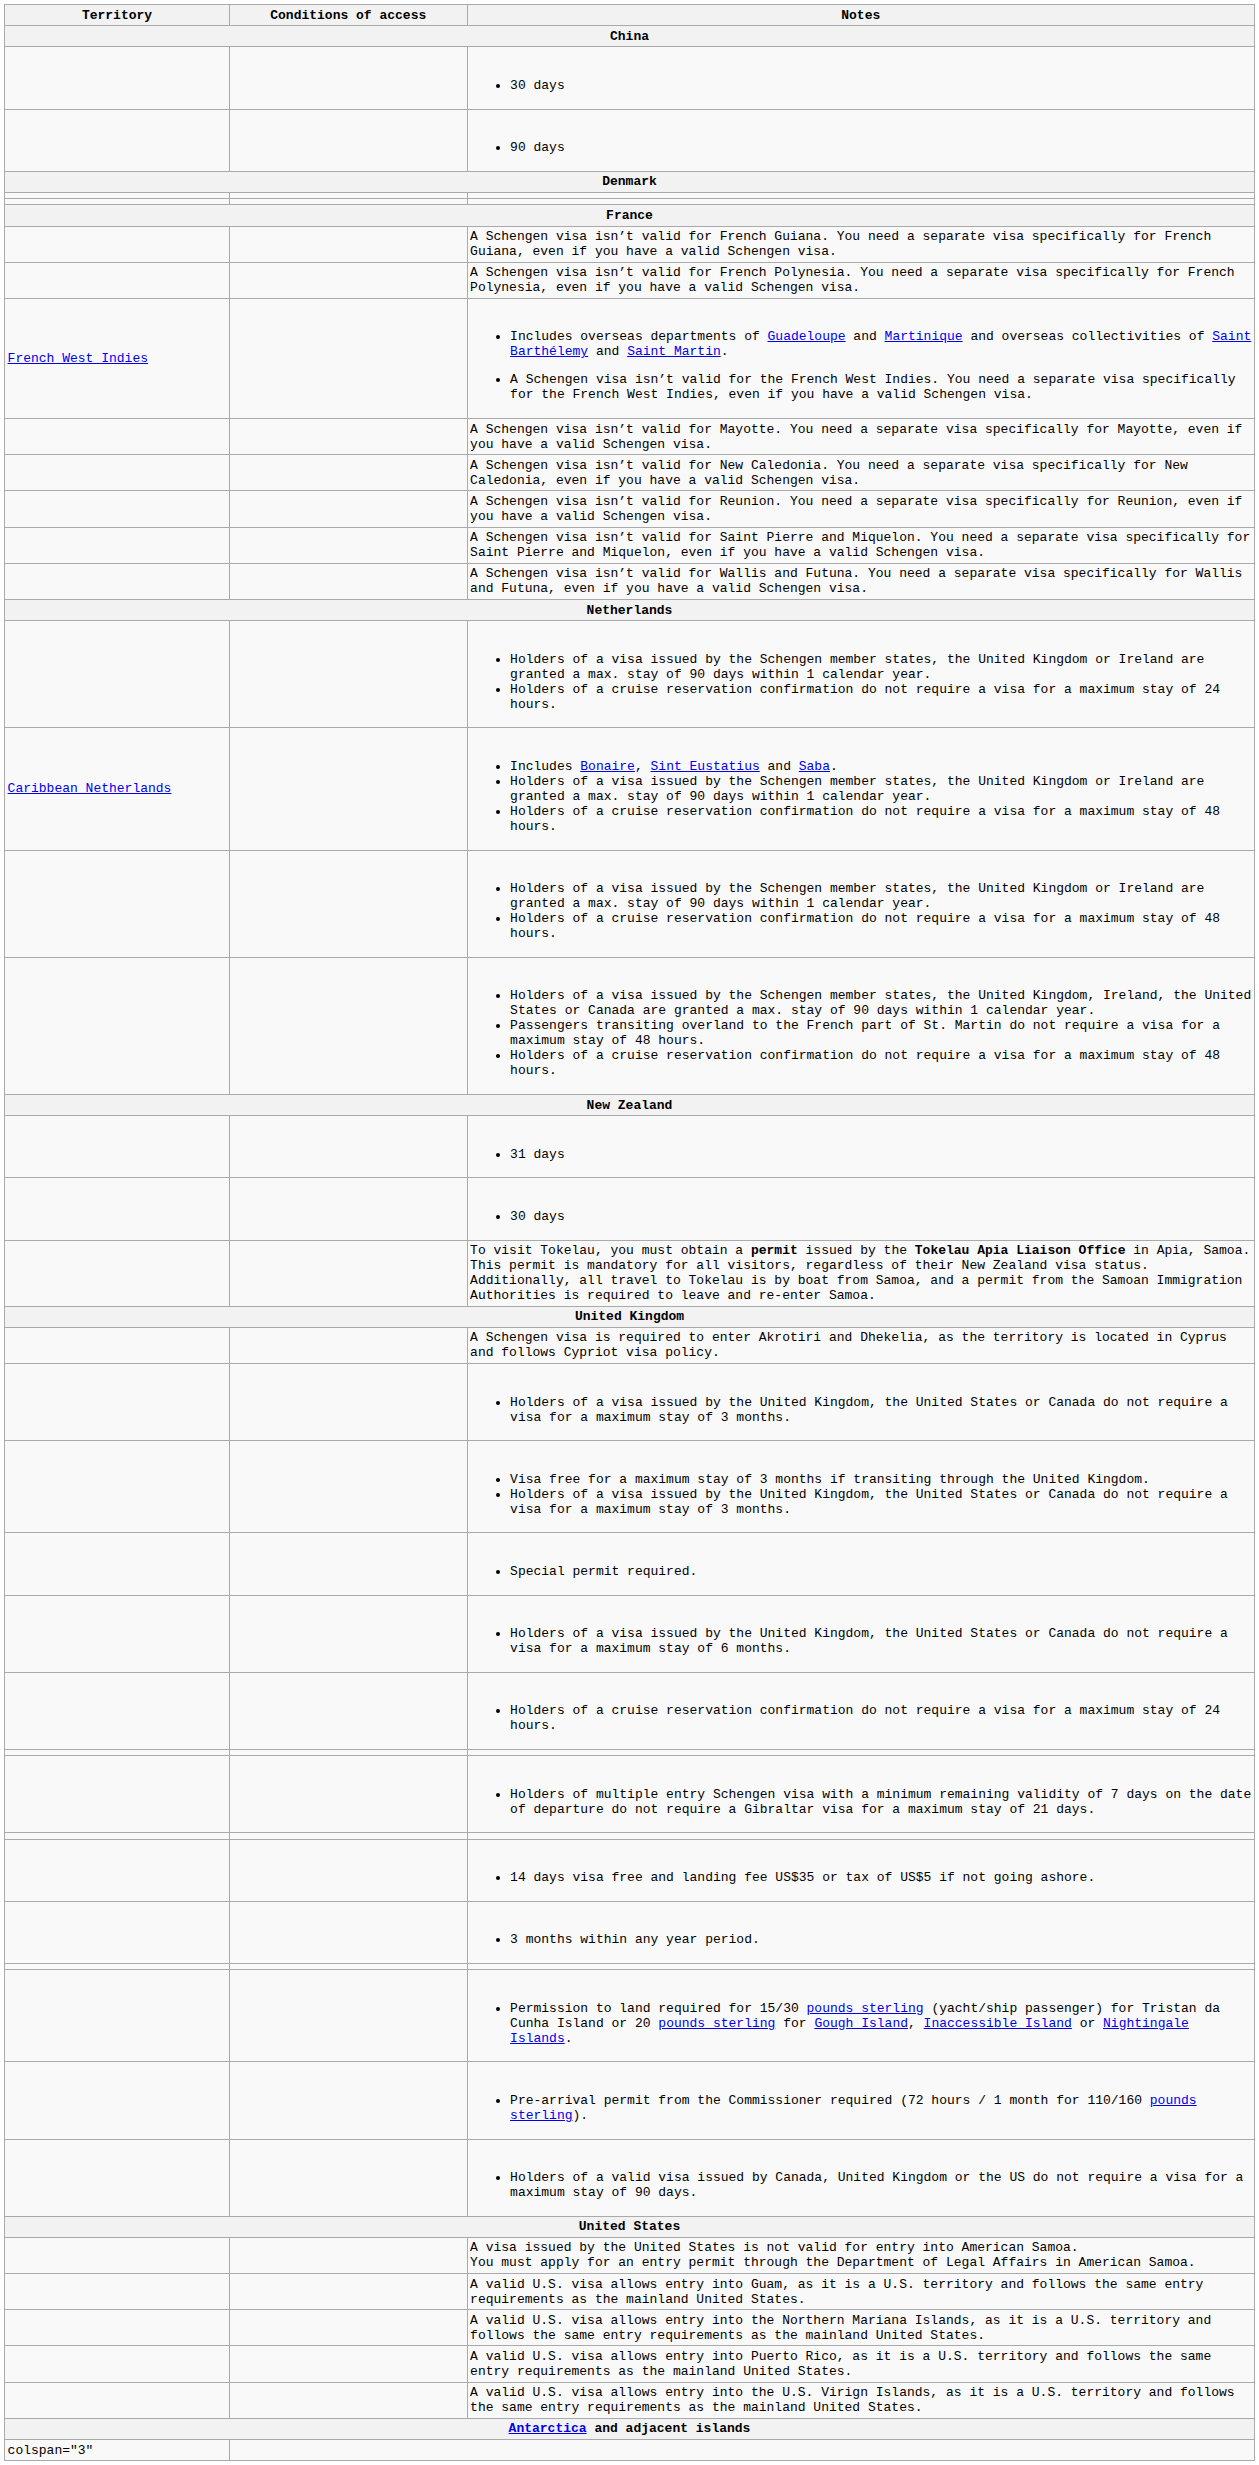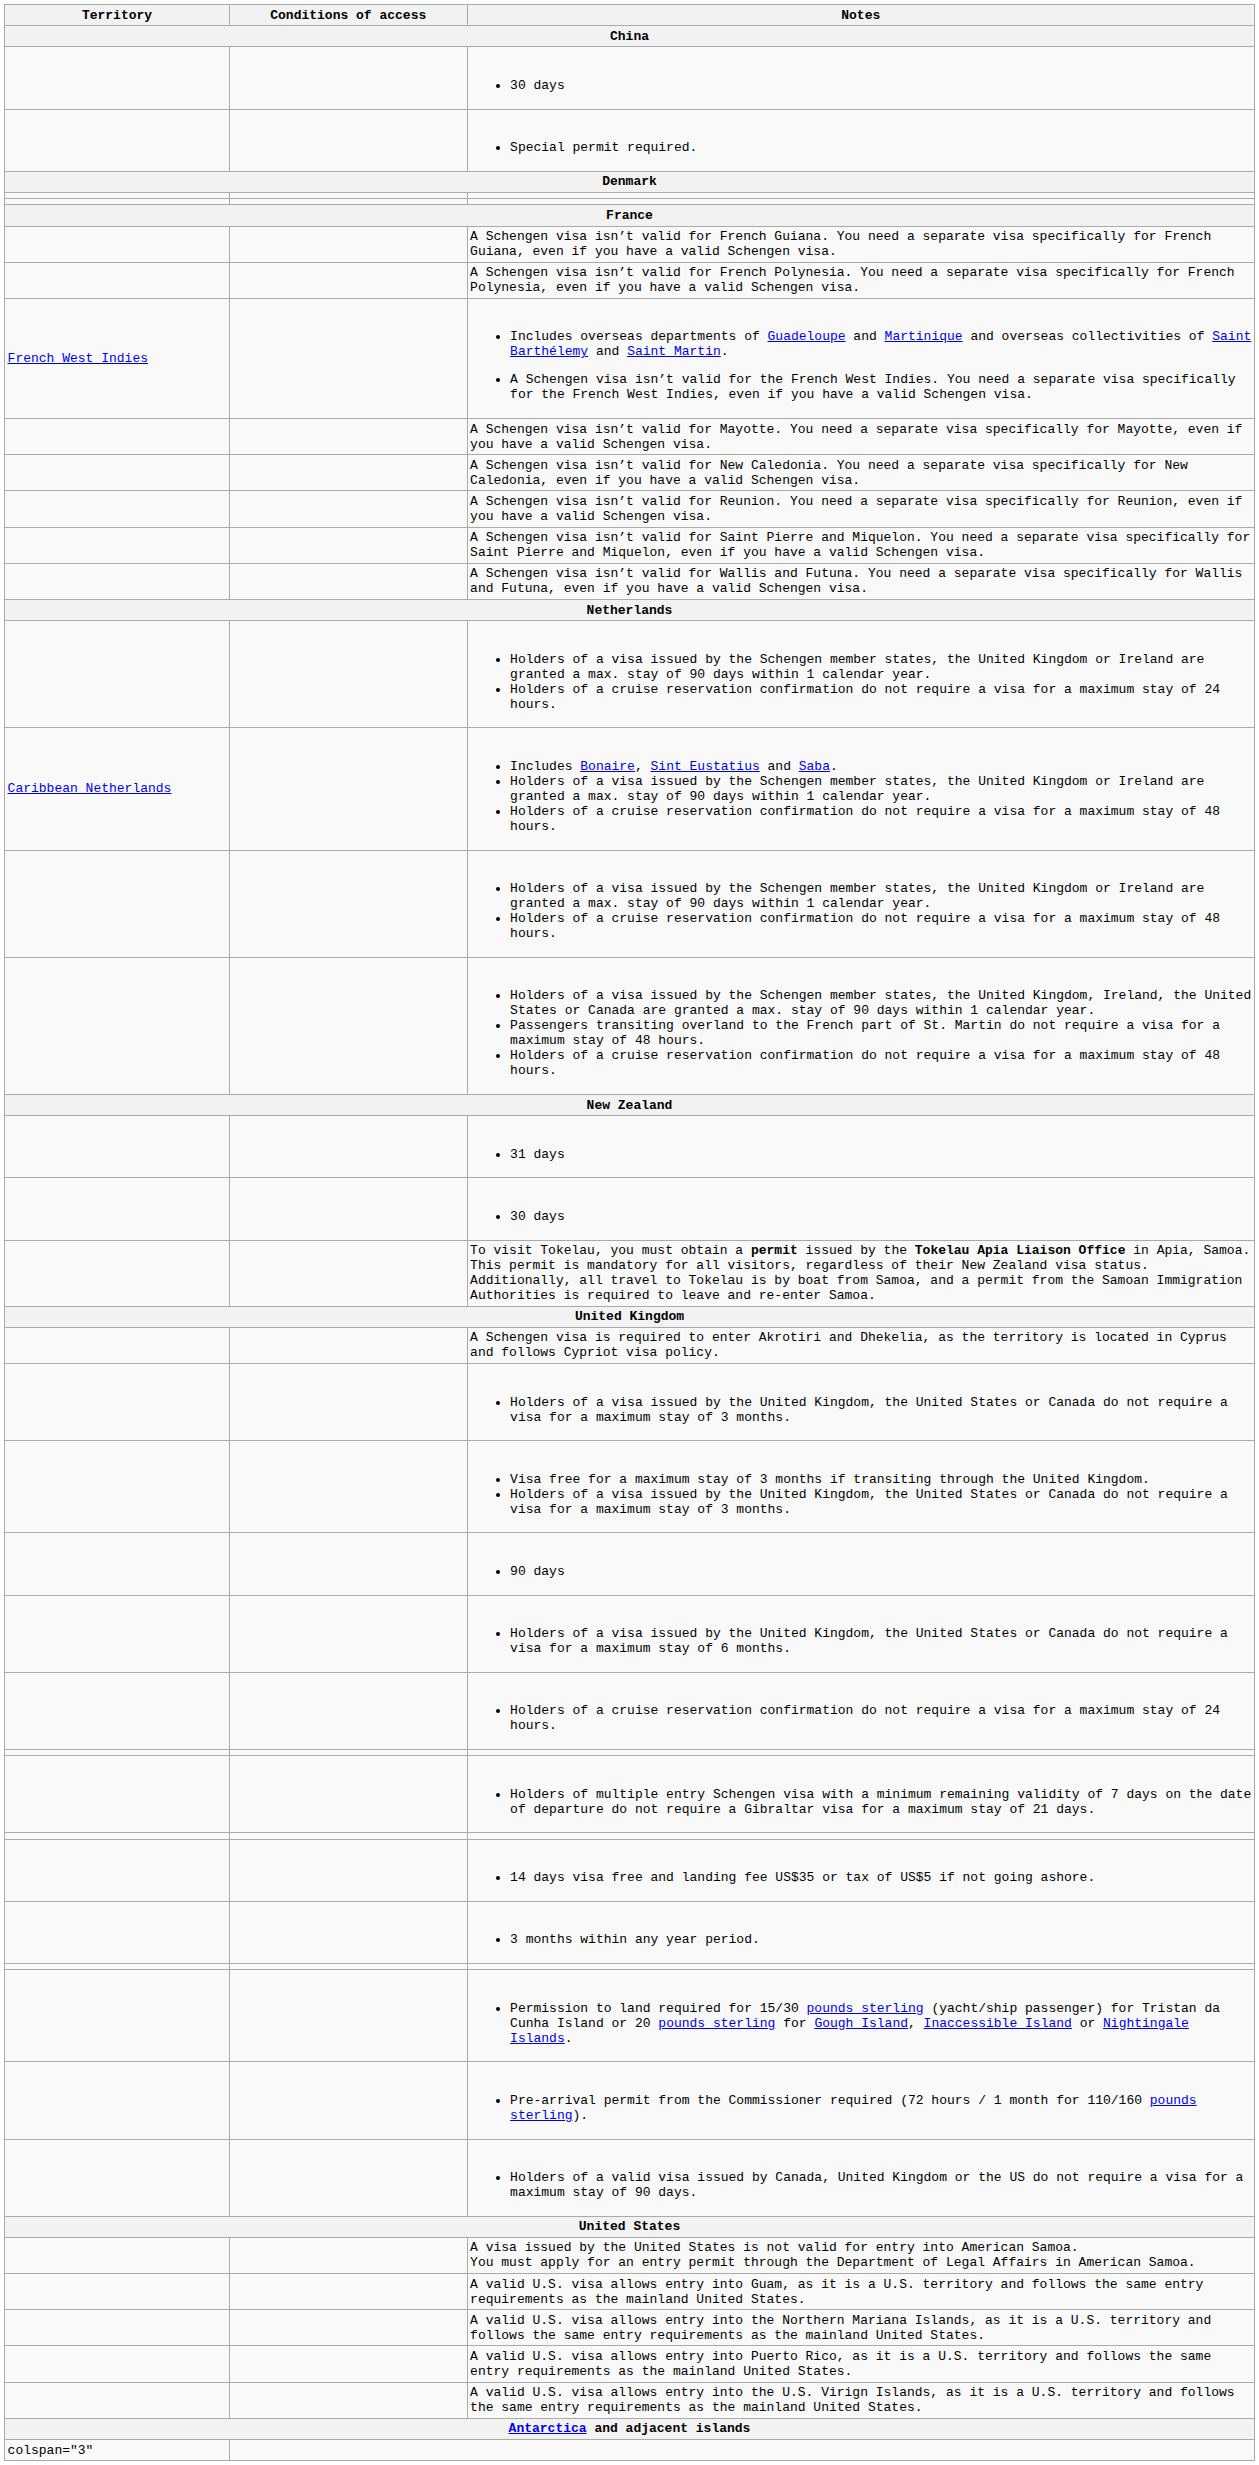rows swapped: (117, 140) <-> (117, 1564)
